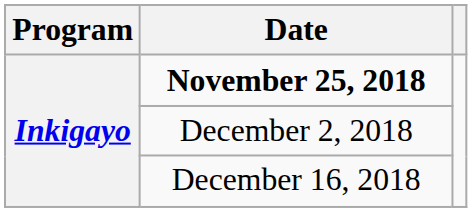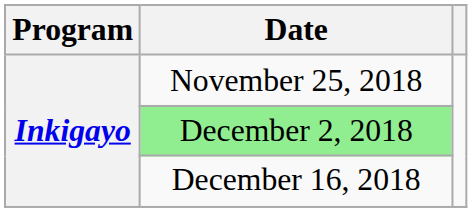(296, 79) bold -> (296, 79) normal
(296, 130) no background -> (296, 130) lightgreen background
